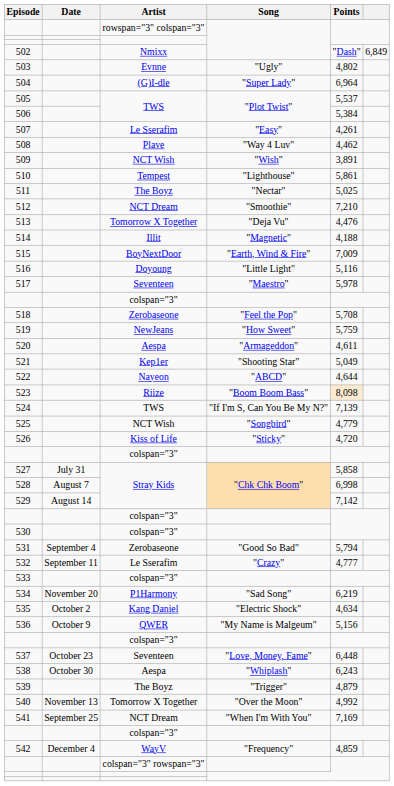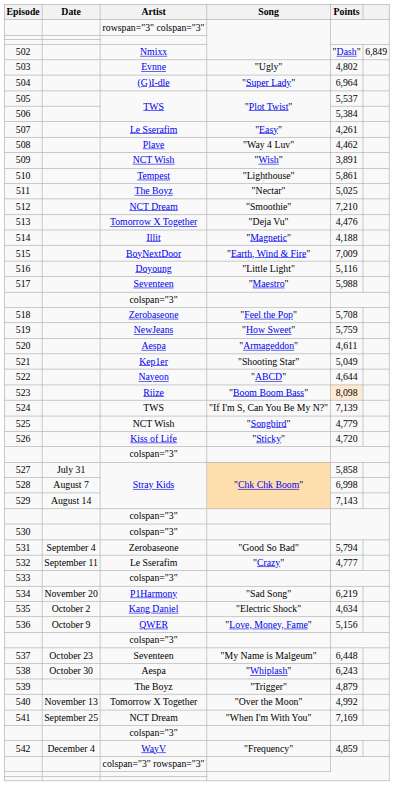(347, 284) 5,978 -> (347, 284) 5,988
(347, 501) 7,142 -> (347, 501) 7,143
(269, 624) "My Name is Malgeum" -> (269, 624) "Love, Money, Fame"
(269, 655) "Love, Money, Fame" -> (269, 655) "My Name is Malgeum"
